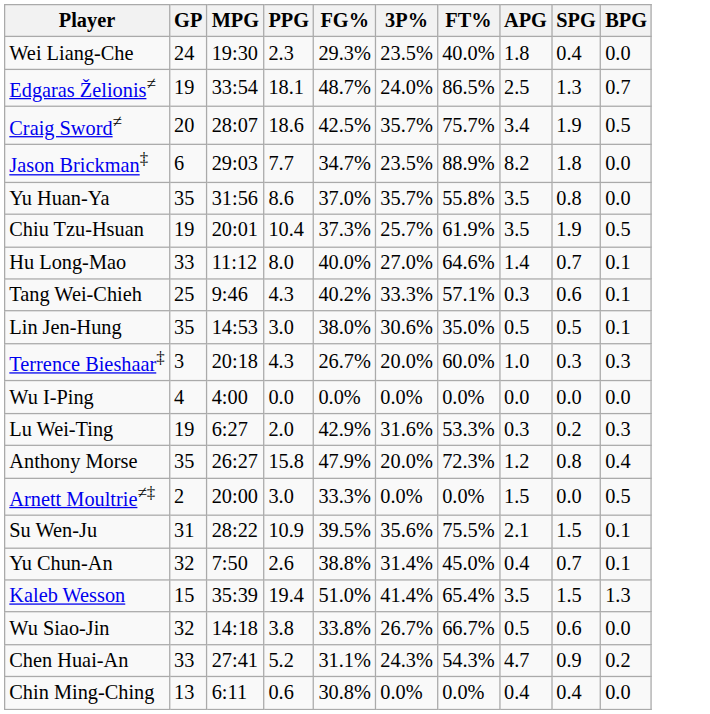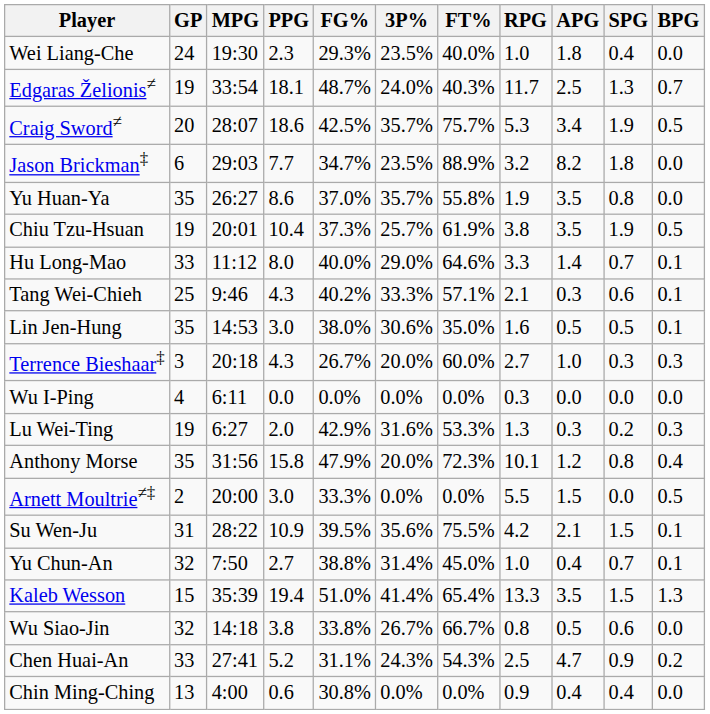+ column: (525, 20)
(468, 87) 86.5% -> (468, 87) 40.3%
(235, 198) 31:56 -> (235, 198) 26:27
(407, 262) 27.0% -> (407, 262) 29.0%
(230, 397) 4:00 -> (229, 397) 6:11
(235, 461) 26:27 -> (235, 461) 31:56
(281, 563) 2.6 -> (281, 563) 2.7
(229, 692) 6:11 -> (230, 692) 4:00
